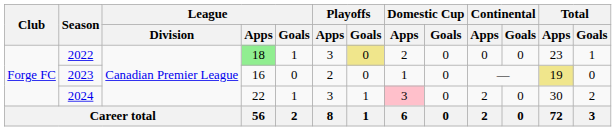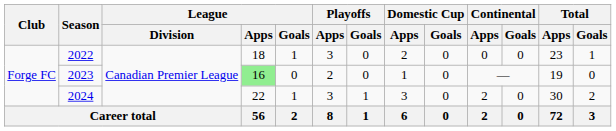(258, 55) lightgreen background -> (258, 55) no background
(366, 55) khaki background -> (366, 55) no background
(258, 75) no background -> (258, 75) lightgreen background
(556, 75) khaki background -> (556, 75) no background
(404, 95) pink background -> (404, 95) no background
